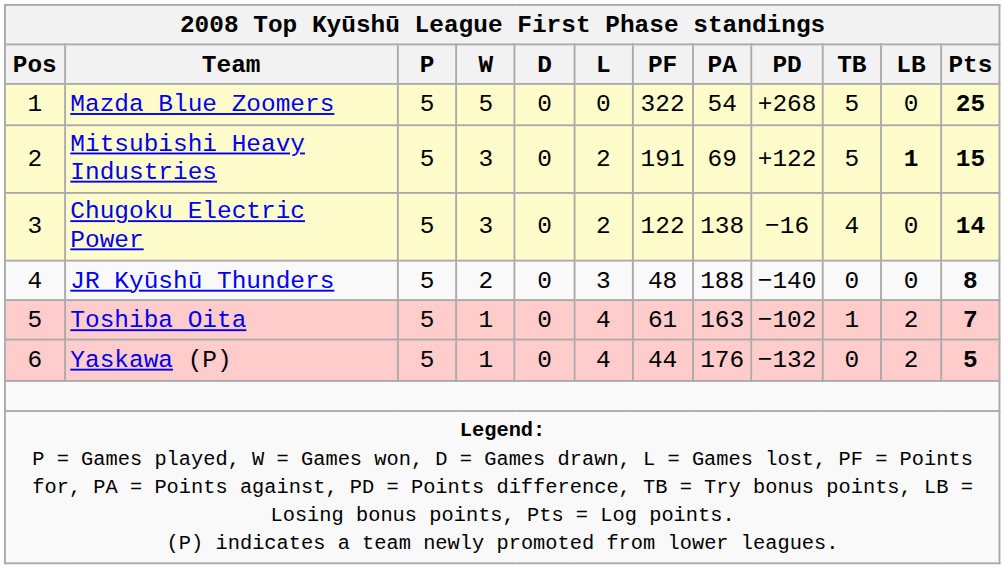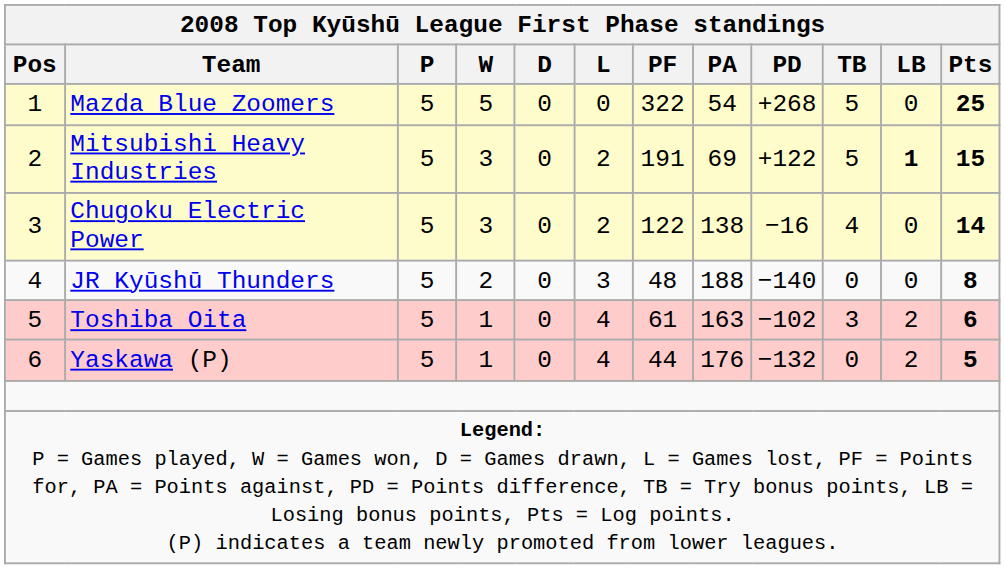(852, 320) 1 -> (852, 320) 3
(970, 320) 7 -> (970, 320) 6
